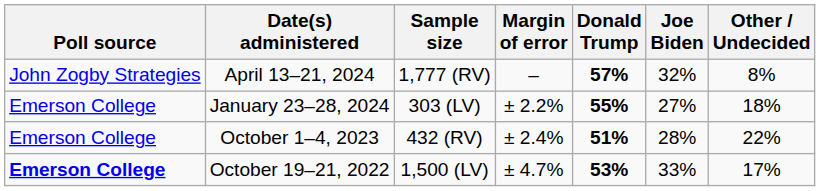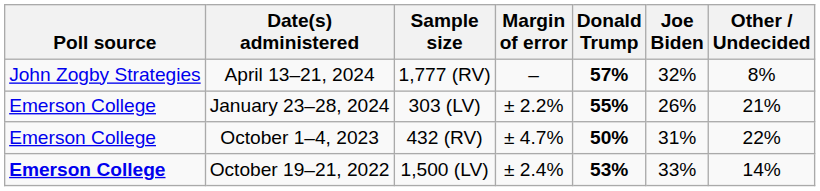(677, 106) 27% -> (677, 106) 26%
(762, 106) 18% -> (762, 106) 21%
(534, 138) ± 2.4% -> (534, 138) ± 4.7%
(609, 138) 51% -> (609, 138) 50%
(677, 138) 28% -> (677, 138) 31%
(534, 169) ± 4.7% -> (534, 169) ± 2.4%
(762, 169) 17% -> (762, 169) 14%
